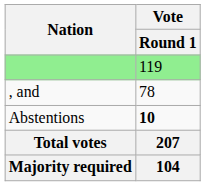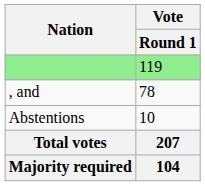(147, 117) bold -> (147, 117) normal
